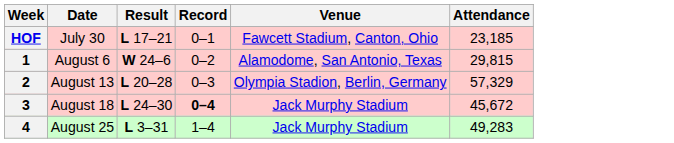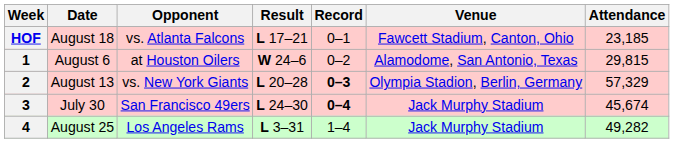+ column: (185, 15)
(82, 37) July 30 -> (82, 37) August 18
(203, 82) normal -> (339, 82) bold
(82, 104) August 18 -> (82, 104) July 30
(491, 104) 45,672 -> (627, 104) 45,674
(491, 127) 49,283 -> (627, 127) 49,282
